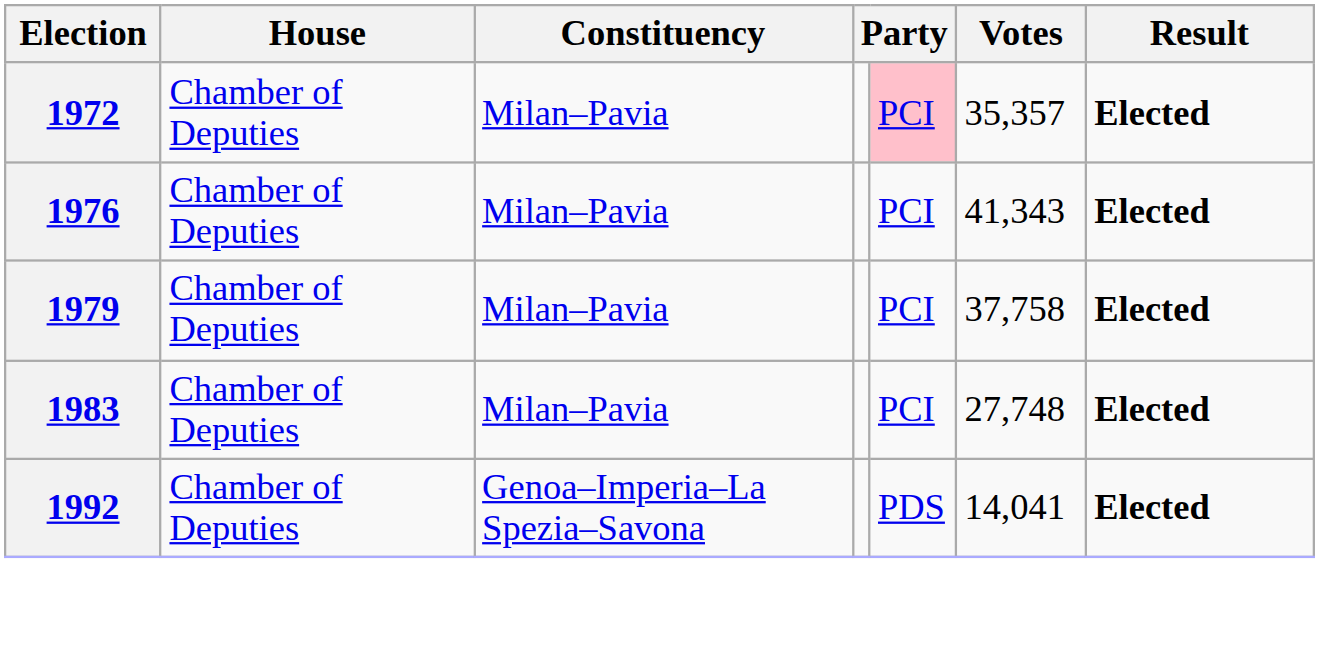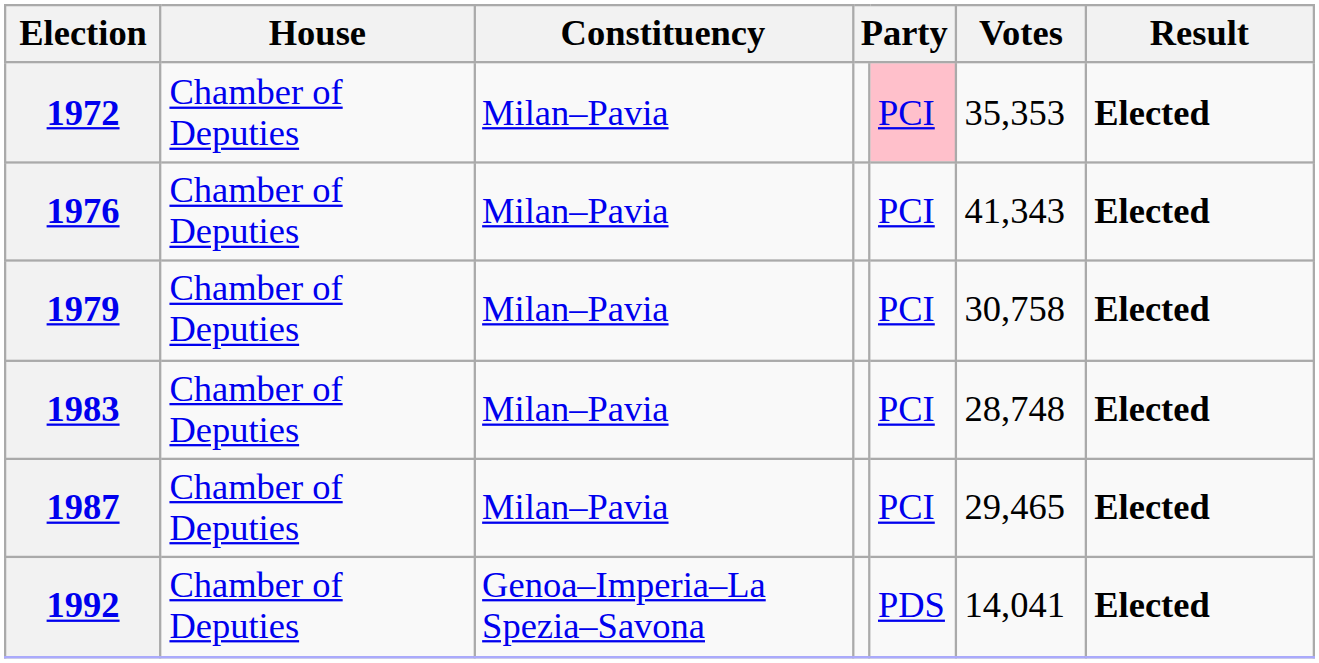(1015, 111) 35,357 -> (1015, 111) 35,353
(1015, 309) 37,758 -> (1015, 309) 30,758
(1015, 408) 27,748 -> (1015, 408) 28,748
+ row: (83, 507)
